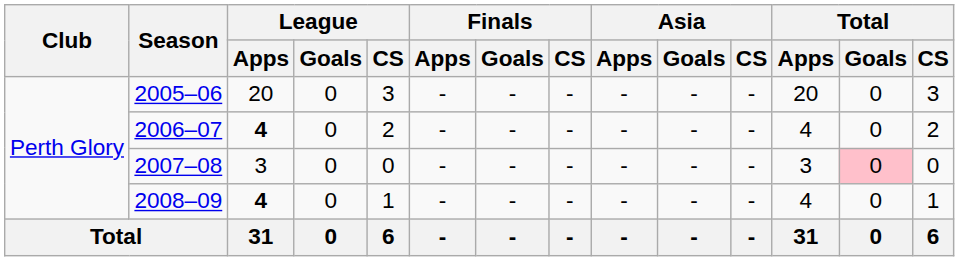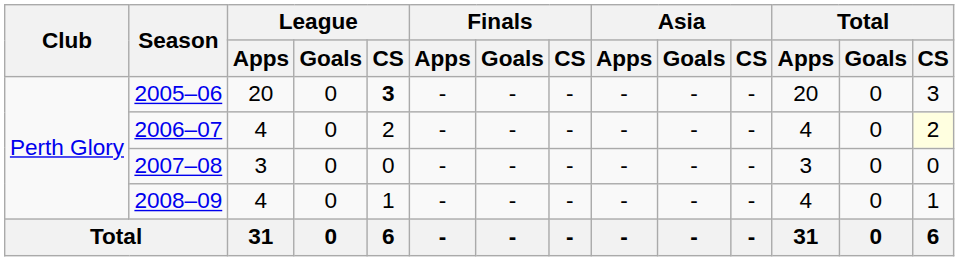(388, 93) normal -> (388, 93) bold
(261, 129) bold -> (261, 129) normal
(933, 129) no background -> (933, 129) lightyellow background
(876, 165) pink background -> (876, 165) no background
(261, 201) bold -> (261, 201) normal
